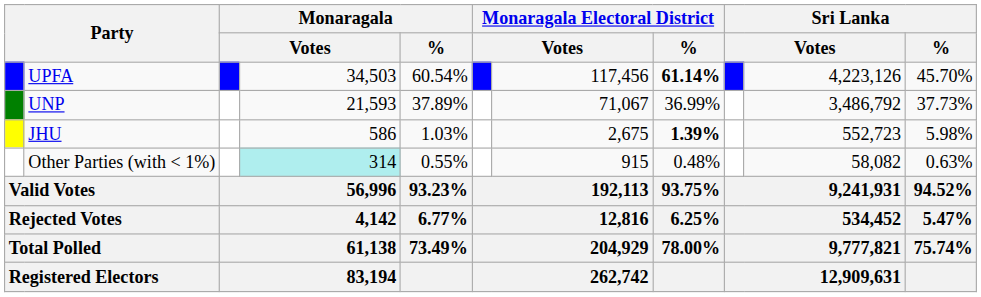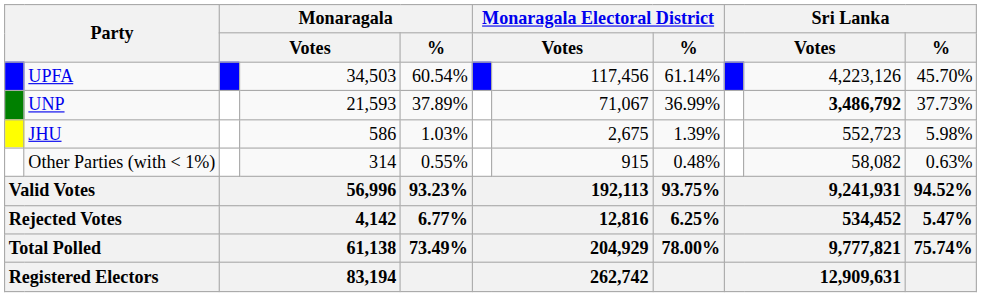(691, 76) bold -> (692, 76) normal
(865, 104) normal -> (865, 104) bold
(695, 133) bold -> (697, 133) normal
(383, 162) paleturquoise background -> (383, 162) no background
